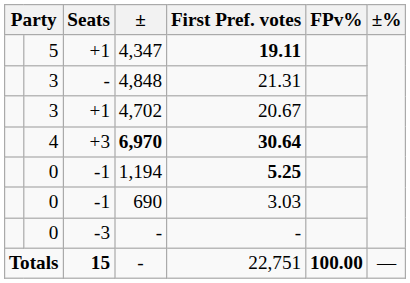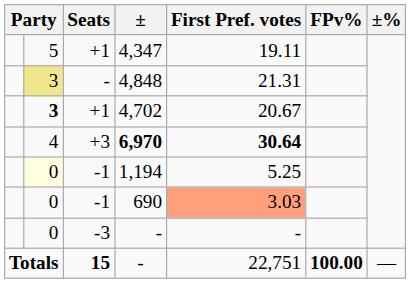(280, 50) bold -> (280, 50) normal
(54, 80) no background -> (54, 80) khaki background
(54, 111) normal -> (54, 111) bold
(54, 171) no background -> (54, 171) lightyellow background
(284, 171) bold -> (284, 171) normal
(284, 202) no background -> (284, 202) lightsalmon background
